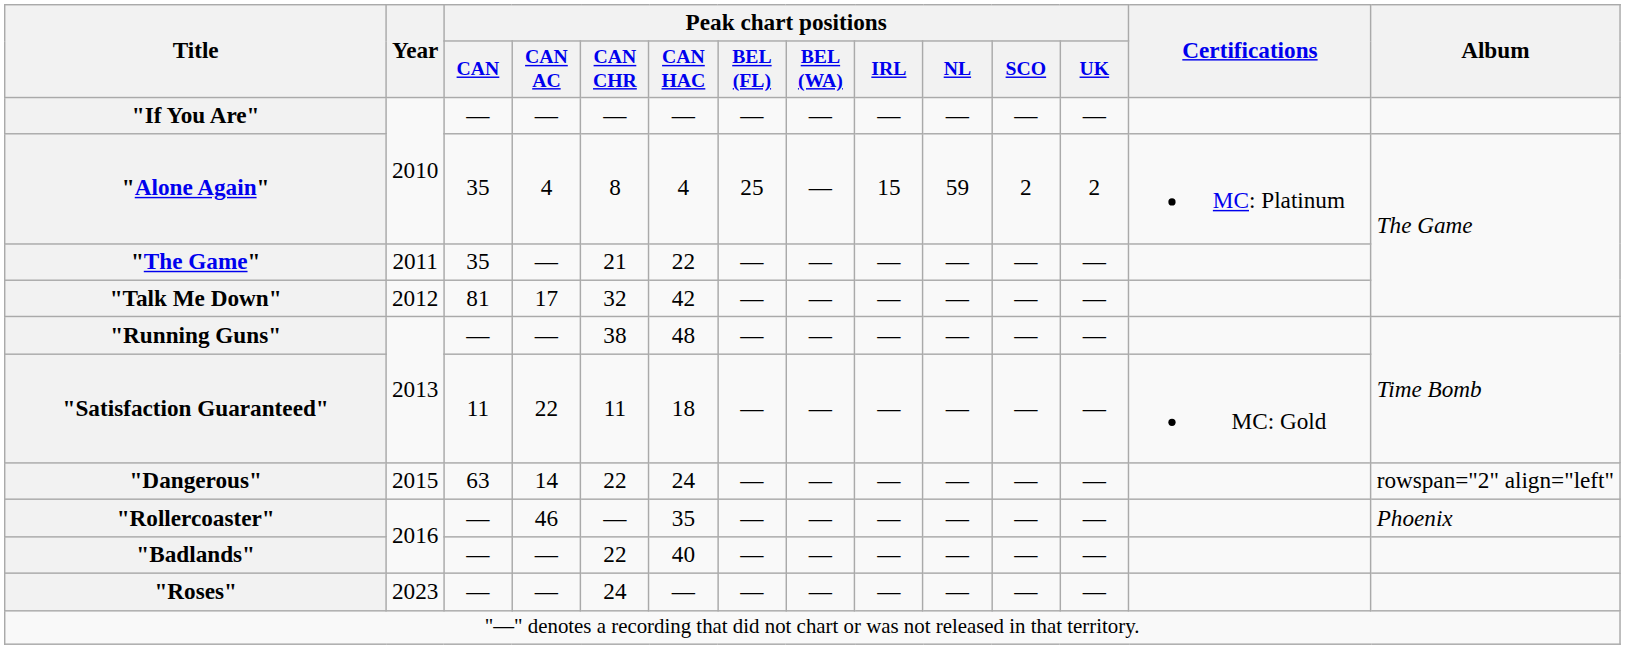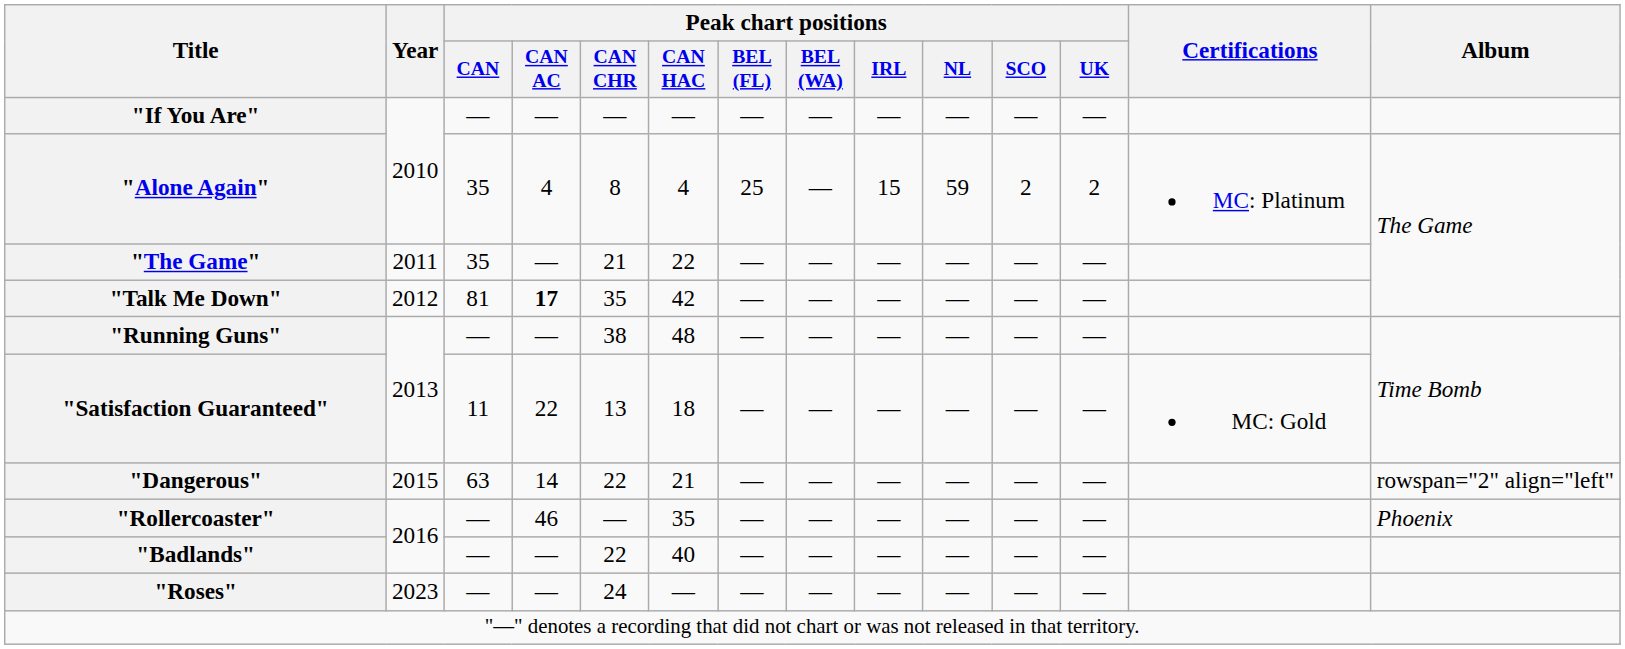(546, 298) normal -> (546, 298) bold
(615, 298) 32 -> (615, 298) 35
(615, 408) 11 -> (615, 408) 13
(683, 481) 24 -> (683, 481) 21
